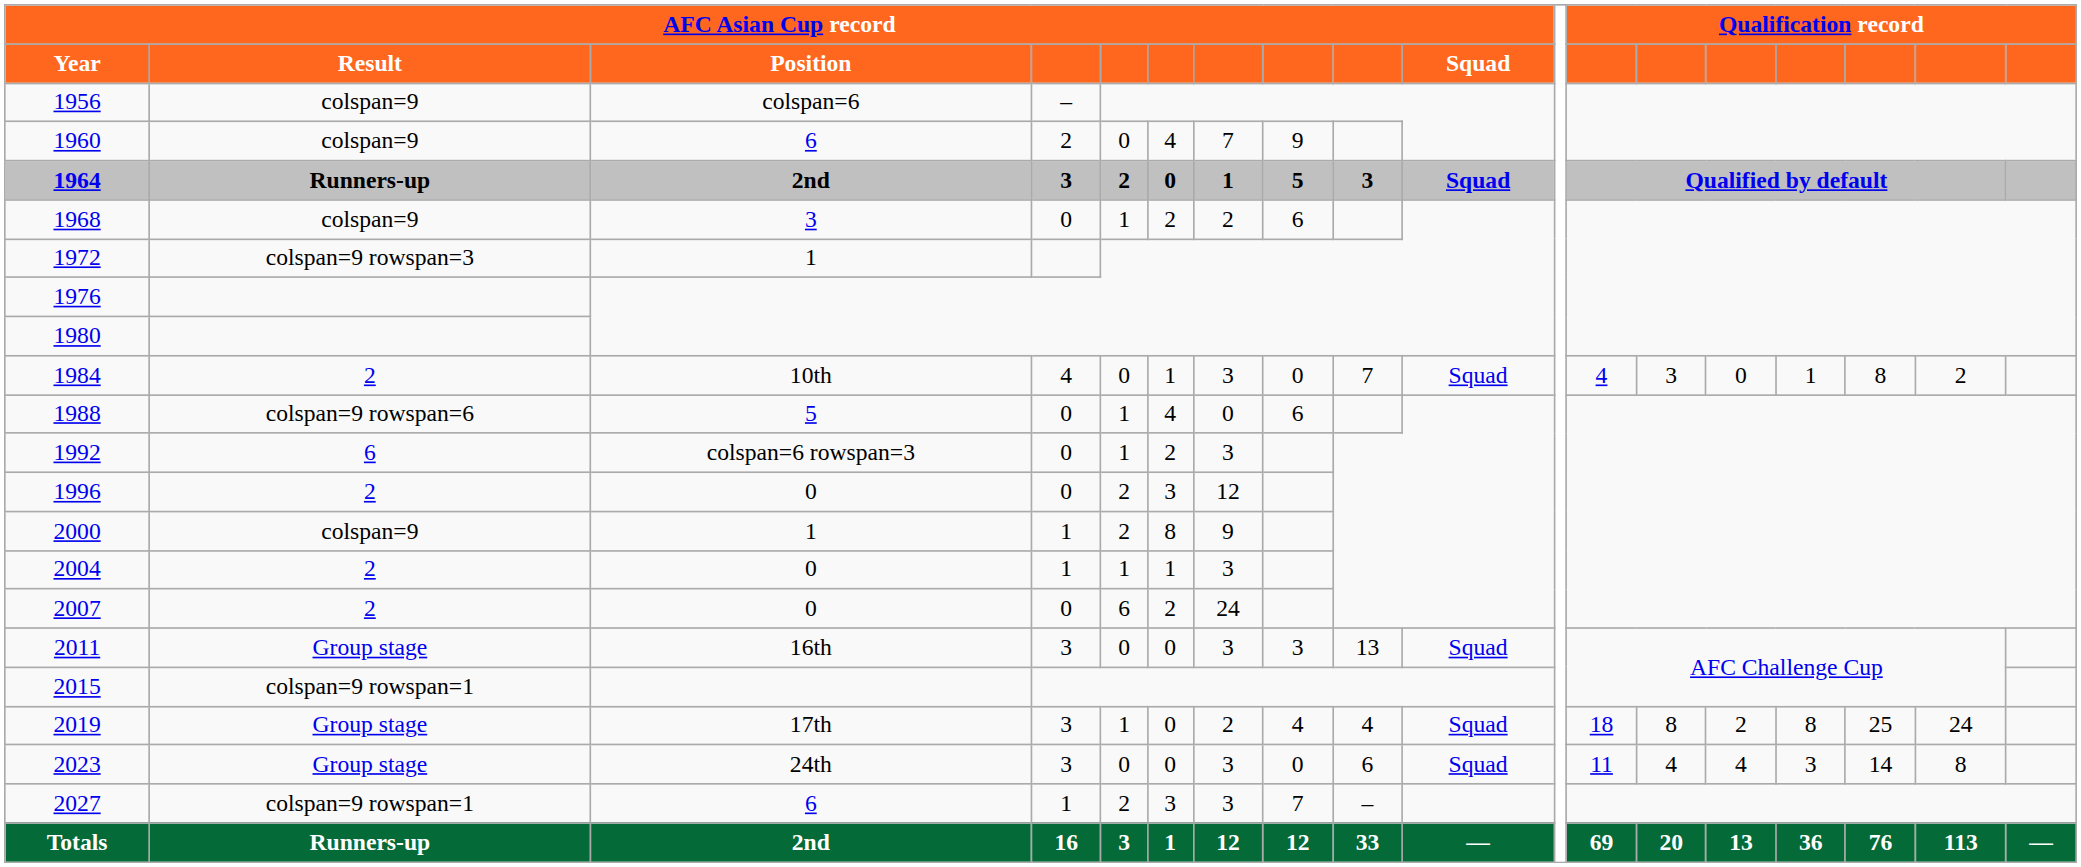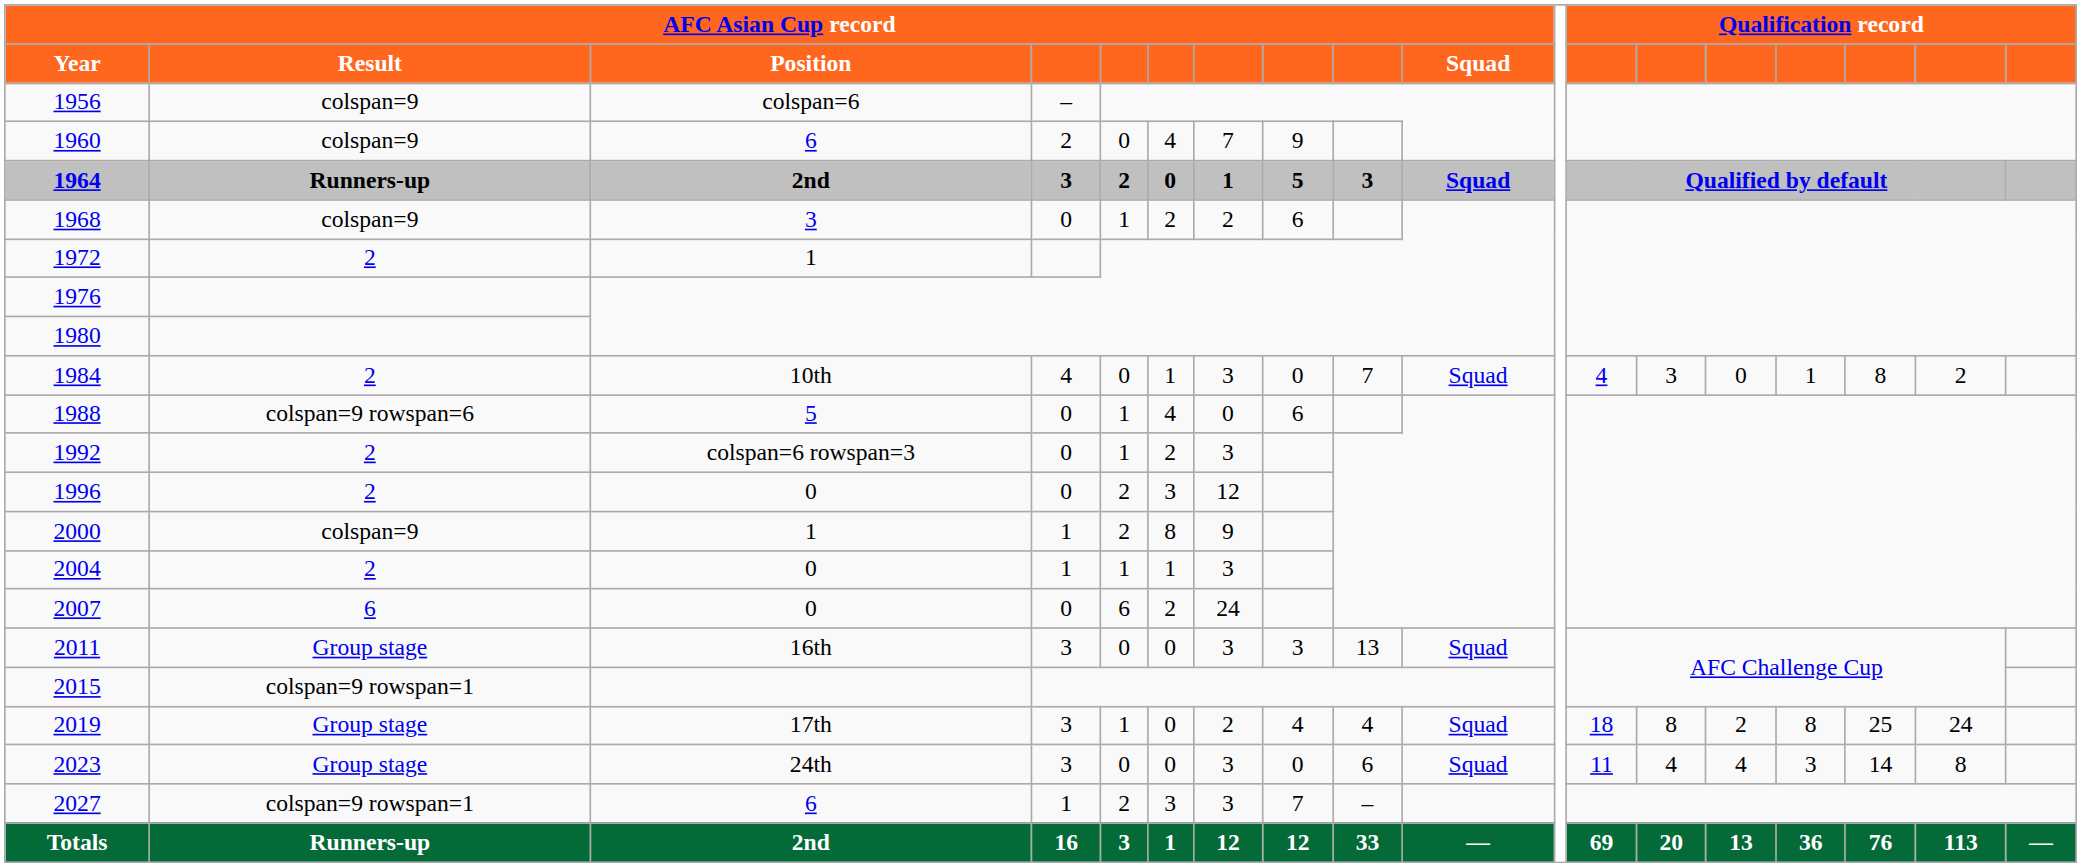(370, 258) colspan=9 rowspan=3 -> (370, 258) 2
(370, 452) 6 -> (370, 452) 2
(370, 608) 2 -> (370, 608) 6
